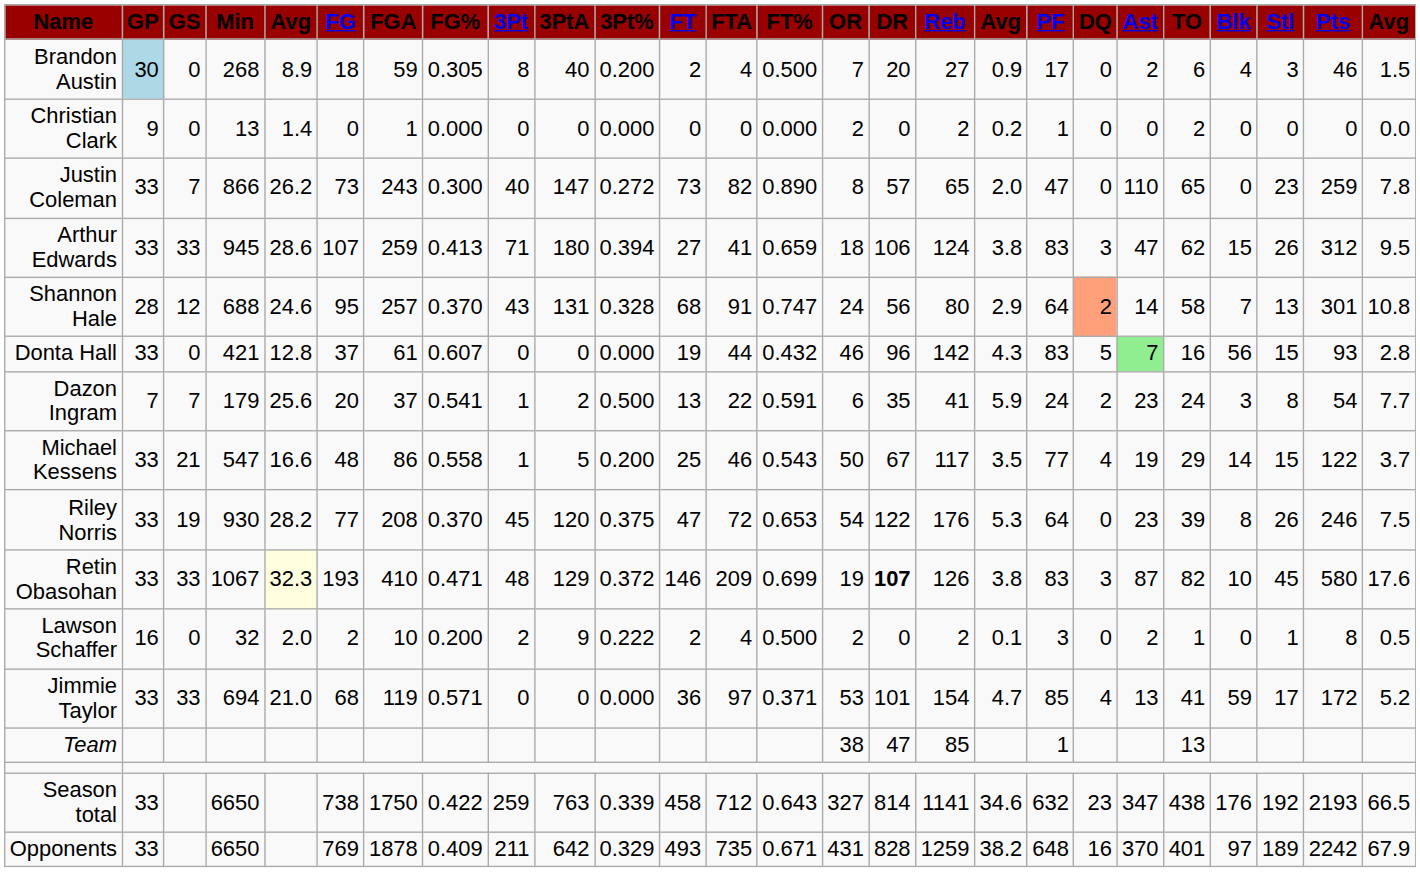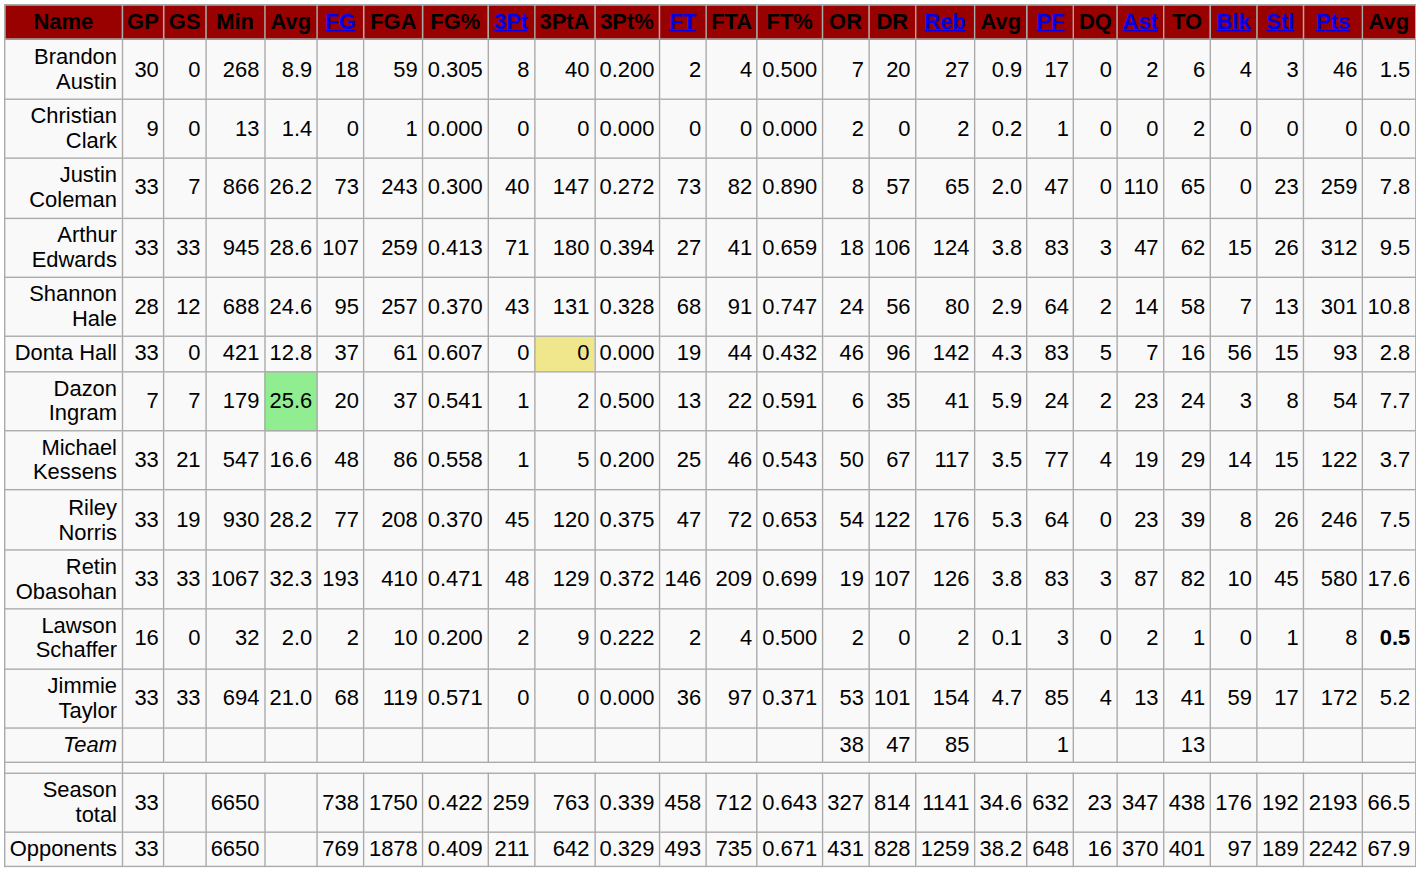(147, 68) lightblue background -> (147, 68) no background
(1106, 306) lightsalmon background -> (1106, 306) no background
(583, 353) no background -> (583, 353) khaki background
(1152, 353) lightgreen background -> (1152, 353) no background
(291, 400) no background -> (291, 400) lightgreen background
(291, 579) lightyellow background -> (291, 579) no background
(892, 579) bold -> (892, 579) normal
(1395, 638) normal -> (1395, 638) bold
